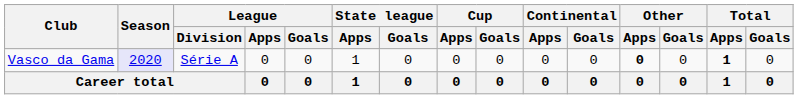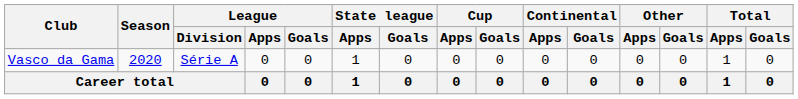(145, 60) lavender background -> (145, 60) no background
(640, 60) bold -> (640, 60) normal
(726, 60) bold -> (726, 60) normal
